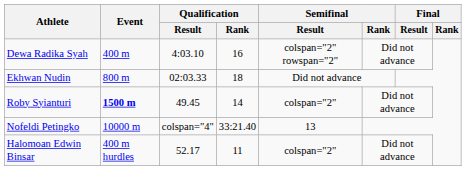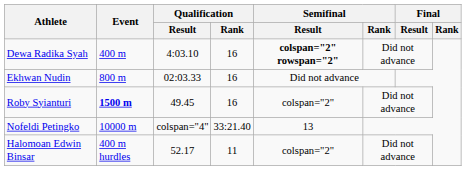(310, 54) normal -> (308, 54) bold
(237, 78) 18 -> (232, 78) 16
(237, 102) 14 -> (232, 102) 16
